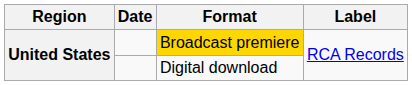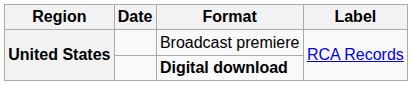(230, 42) gold background -> (230, 42) no background
(219, 67) normal -> (224, 67) bold
